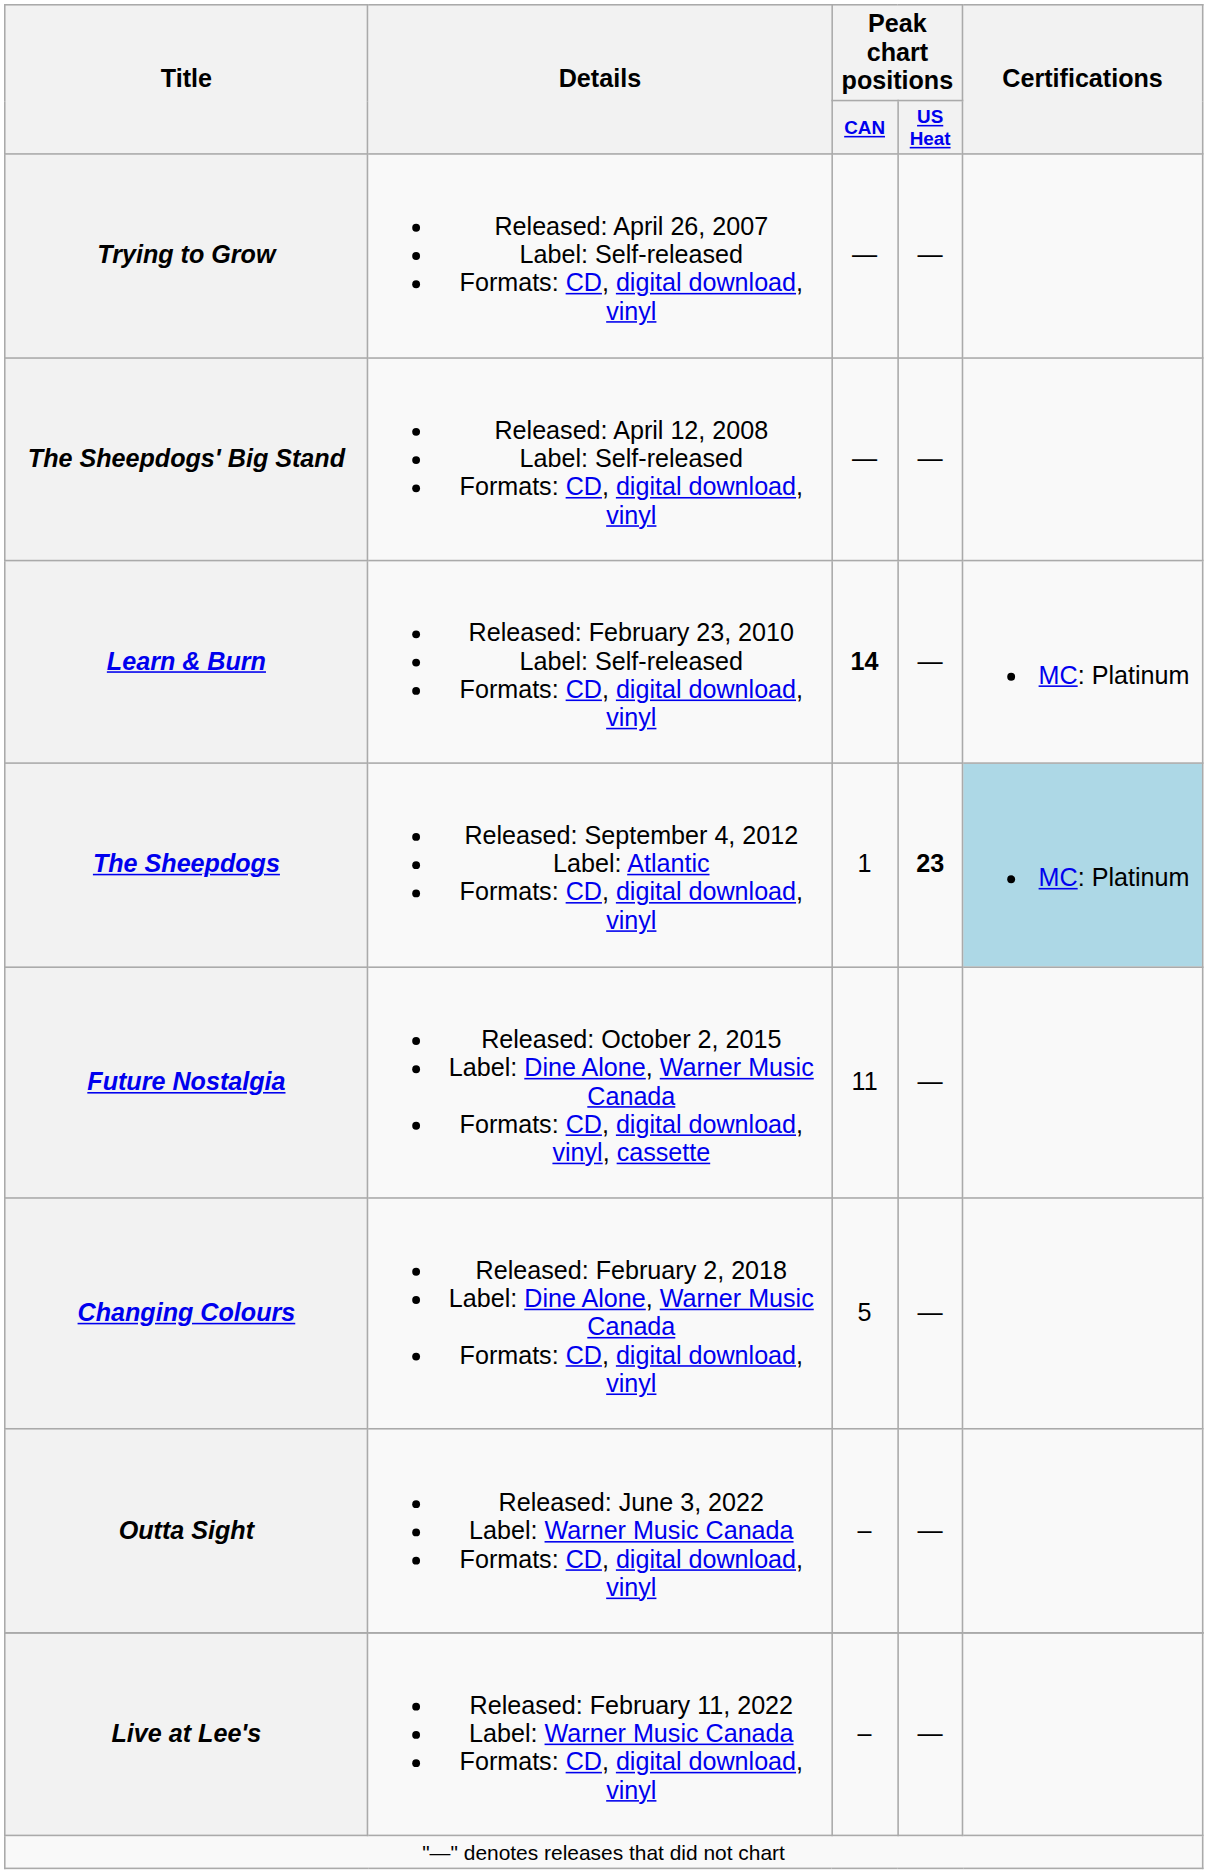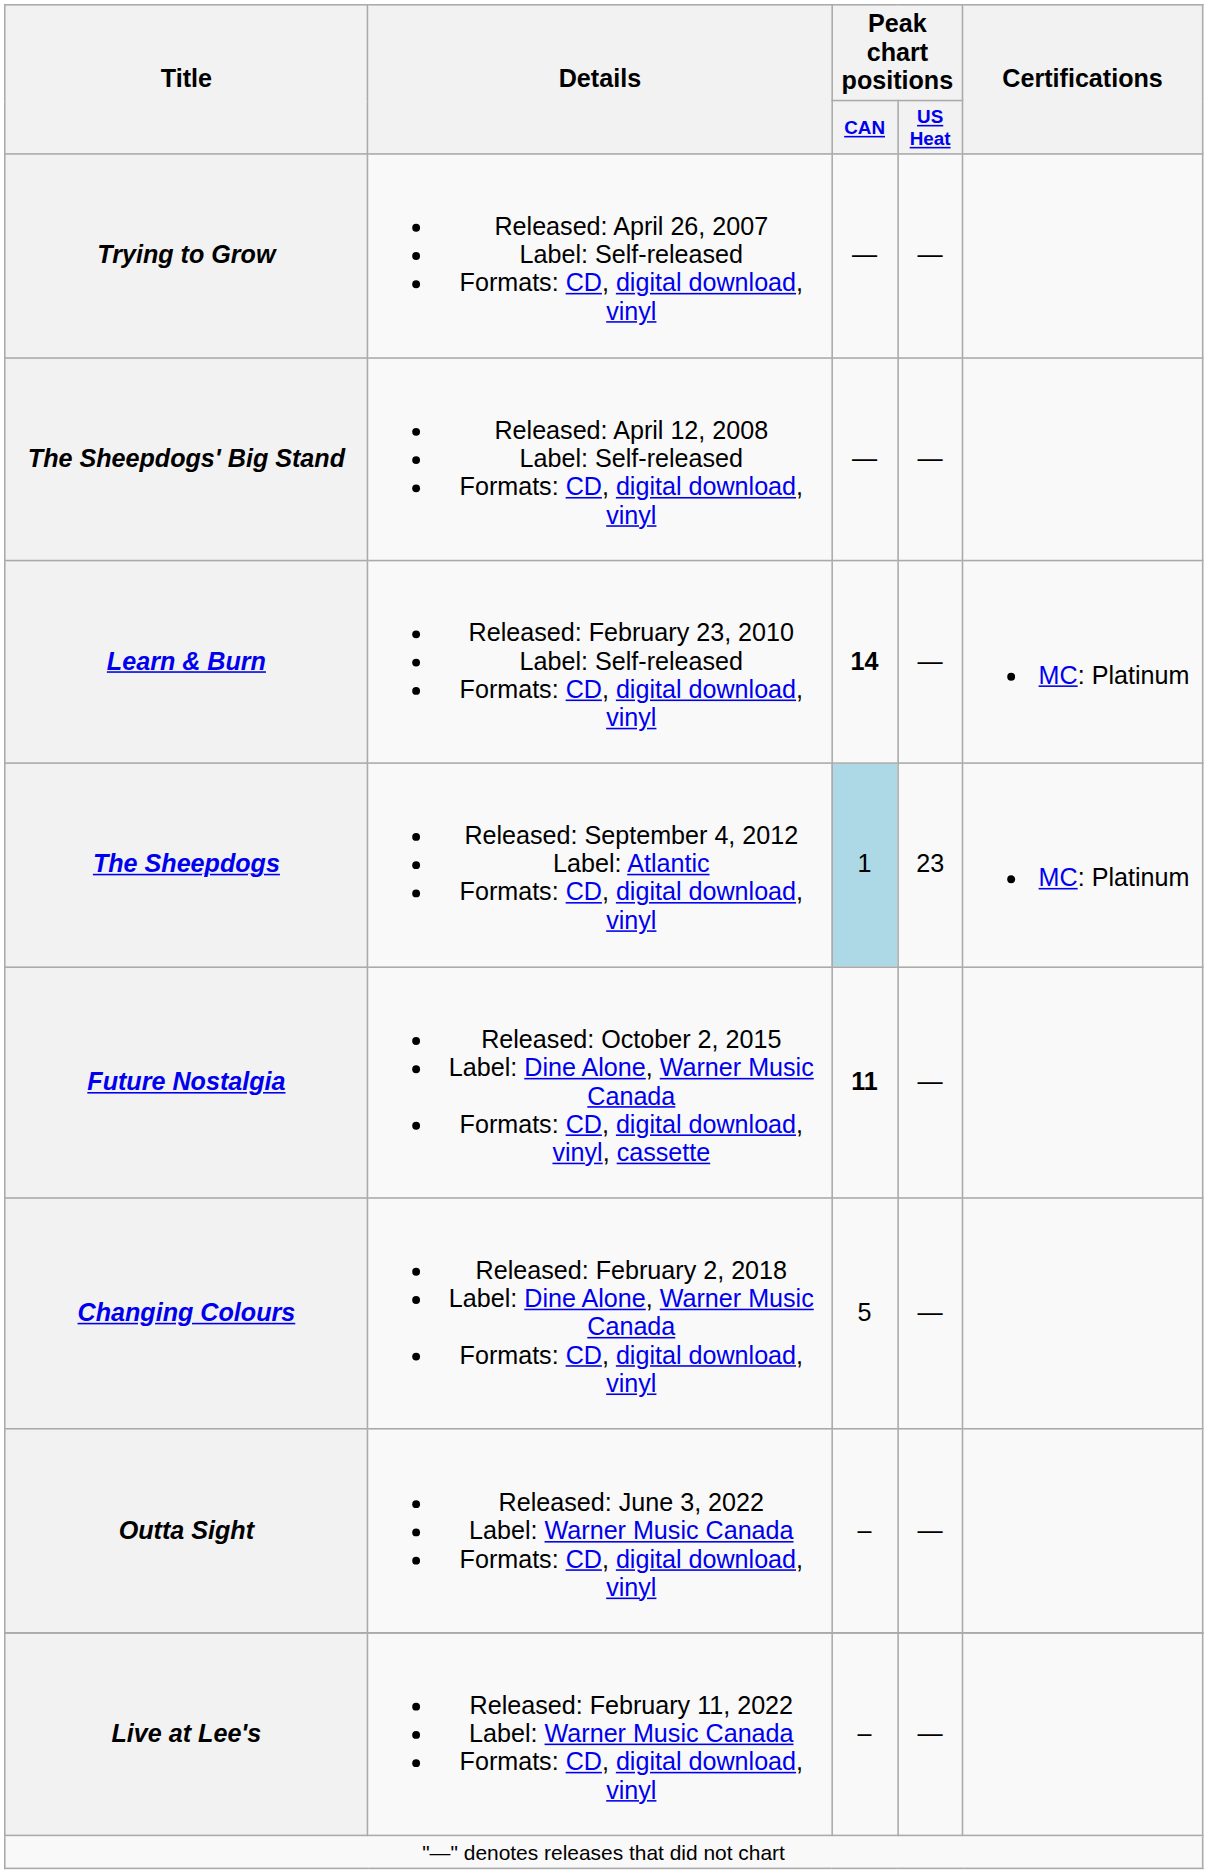(865, 864) no background -> (865, 864) lightblue background
(930, 864) bold -> (930, 864) normal
(1083, 879) lightblue background -> (1083, 879) no background
(865, 1082) normal -> (865, 1082) bold
